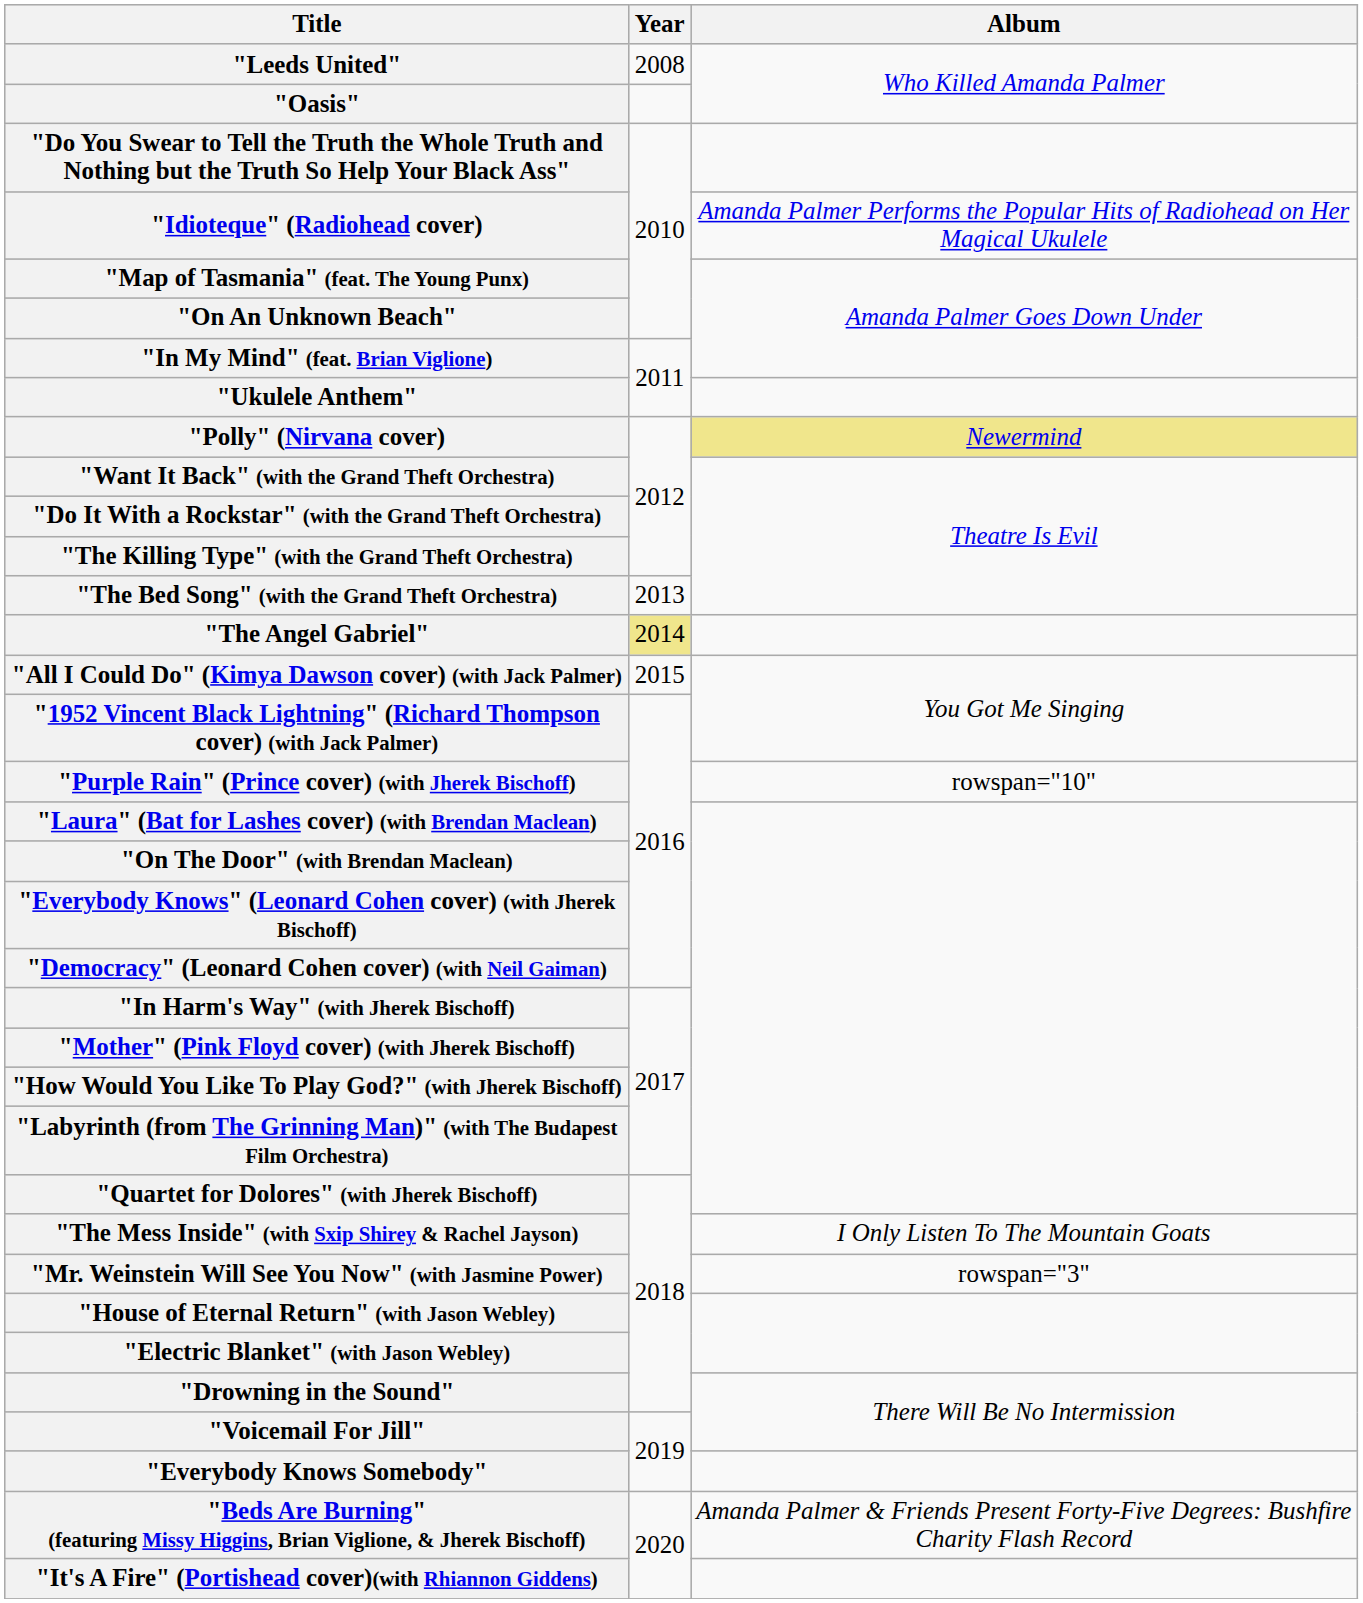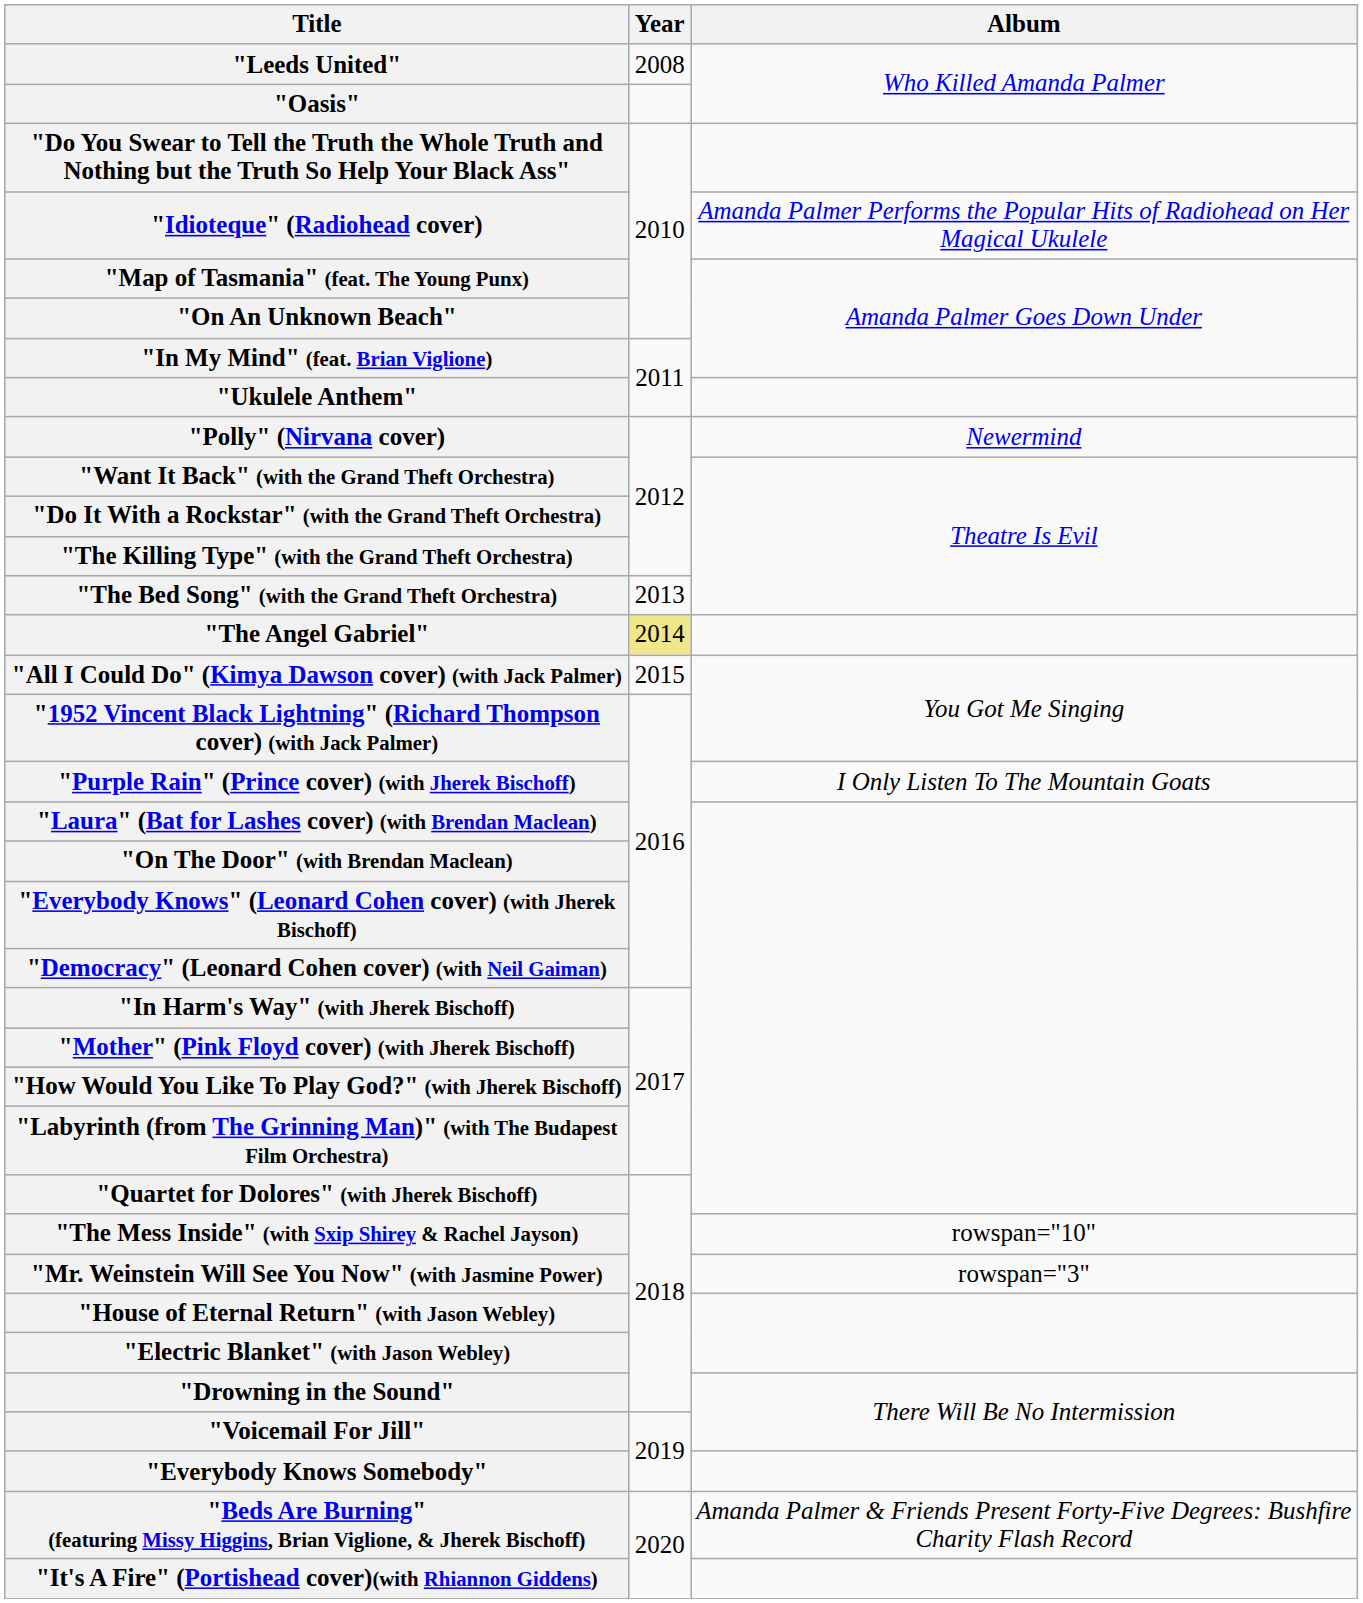(1024, 436) khaki background -> (1024, 436) no background
(1024, 781) rowspan="10" -> (1024, 781) I Only Listen To The Mountain Goats
(1024, 1233) I Only Listen To The Mountain Goats -> (1024, 1233) rowspan="10"
